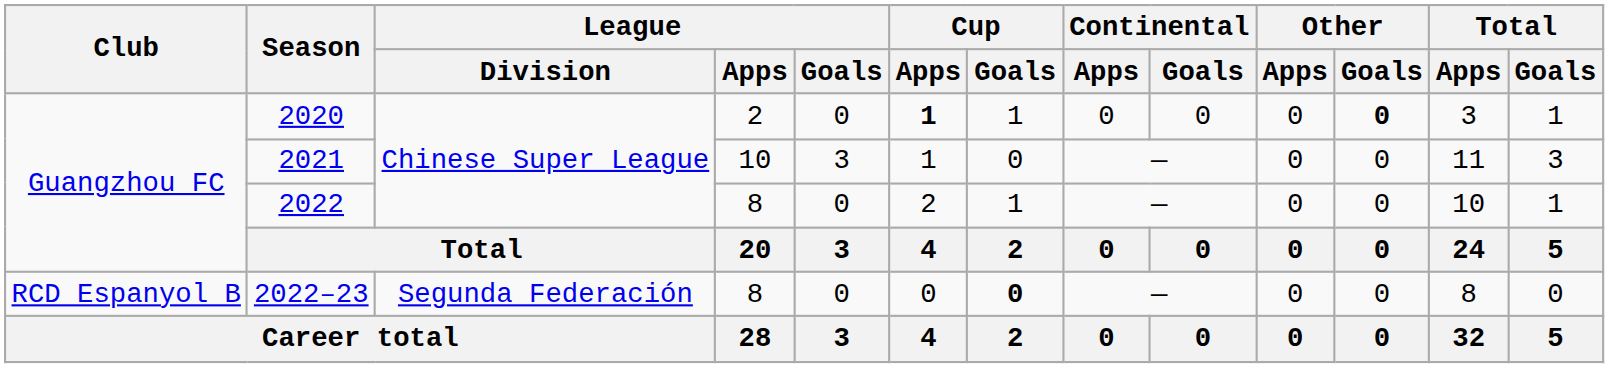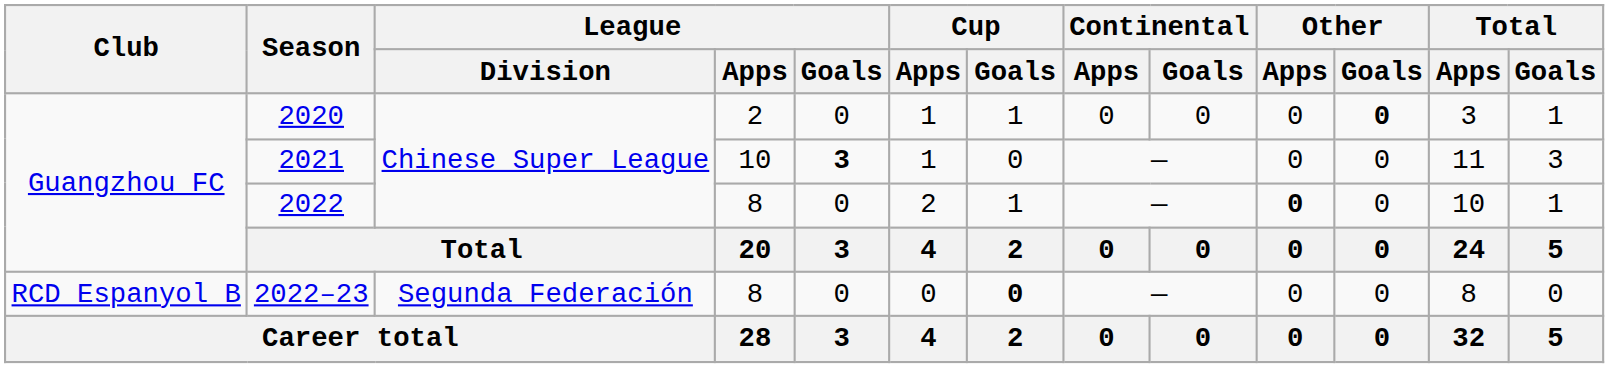(928, 116) bold -> (928, 116) normal
(842, 161) normal -> (842, 161) bold
(1295, 205) normal -> (1295, 205) bold
